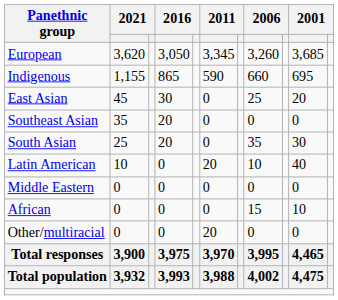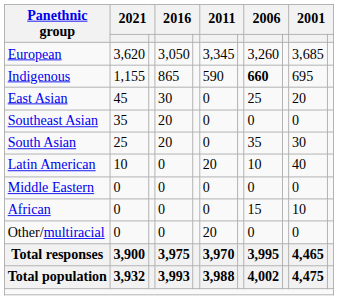(258, 76) normal -> (258, 76) bold
